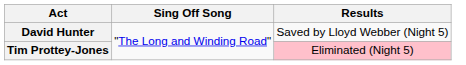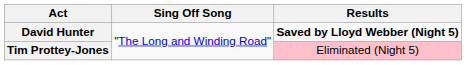(362, 32) normal -> (368, 32) bold
